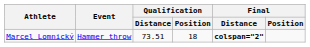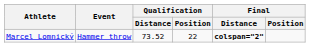(153, 35) 73.51 -> (153, 35) 73.52
(193, 35) 18 -> (193, 35) 22
